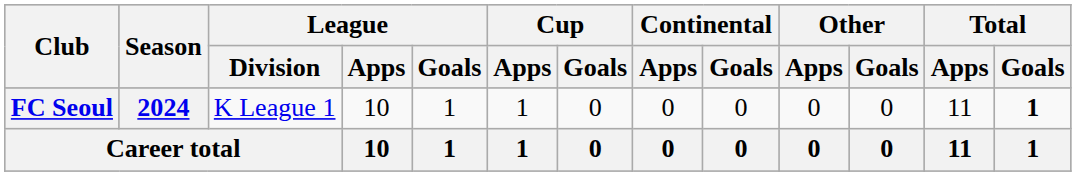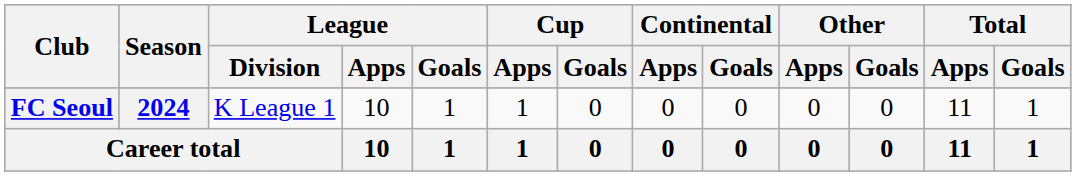(1033, 107) bold -> (1033, 107) normal
